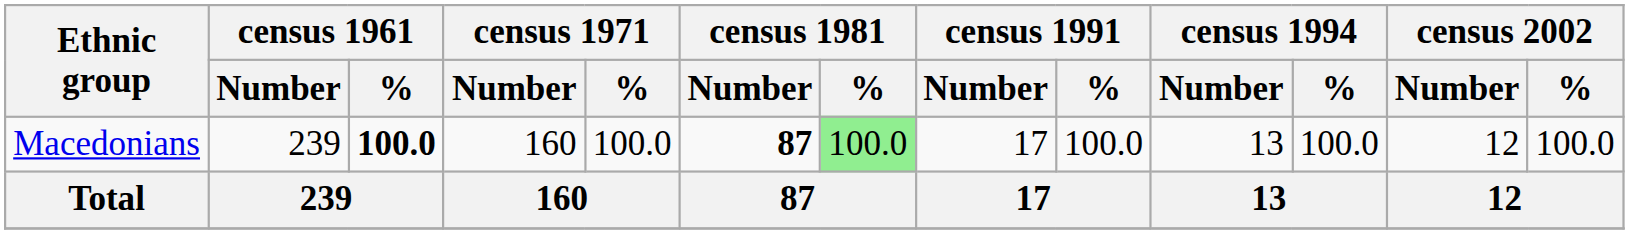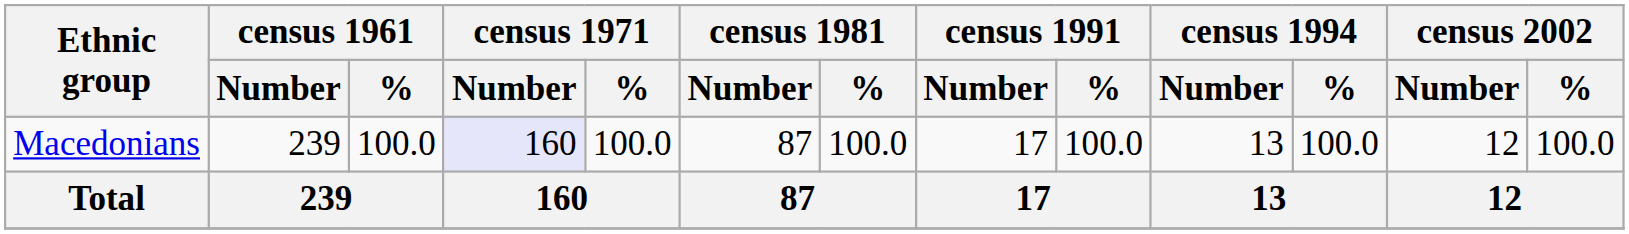(396, 143) bold -> (396, 143) normal
(550, 143) no background -> (550, 143) lavender background
(795, 143) bold -> (795, 143) normal
(868, 143) lightgreen background -> (868, 143) no background
